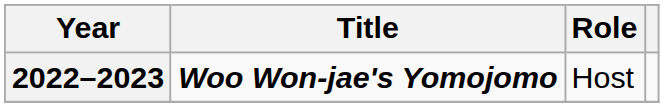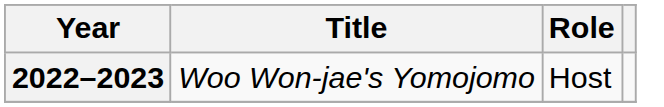(368, 76) bold -> (356, 76) normal
